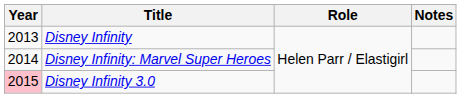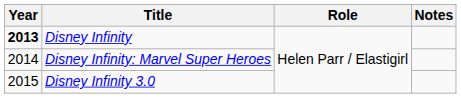(23, 37) normal -> (23, 37) bold
(23, 81) pink background -> (23, 81) no background
